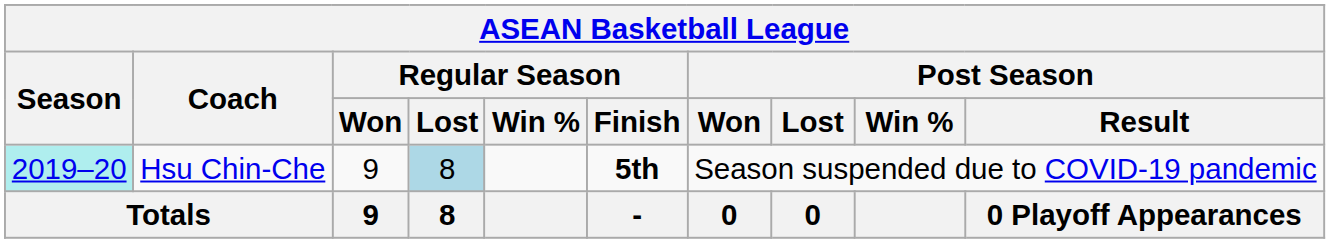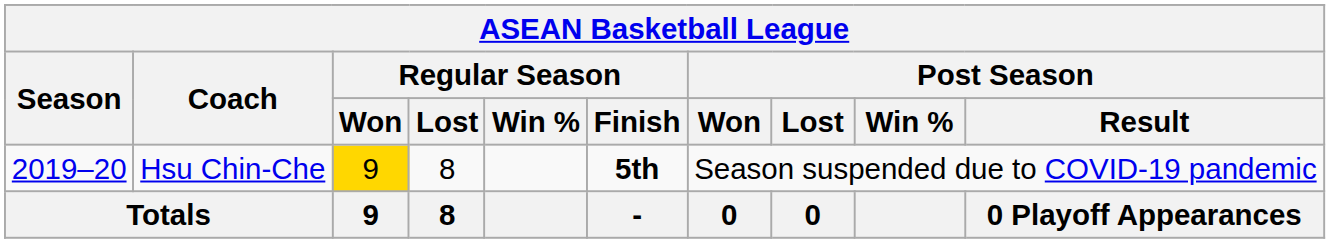(69, 169) paleturquoise background -> (69, 169) no background
(371, 169) no background -> (371, 169) gold background
(447, 169) lightblue background -> (447, 169) no background
